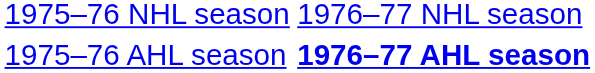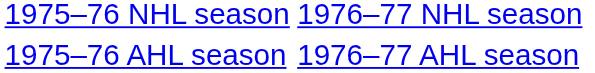(444, 55) bold -> (438, 55) normal
